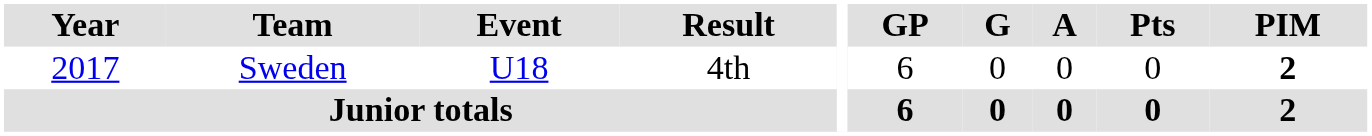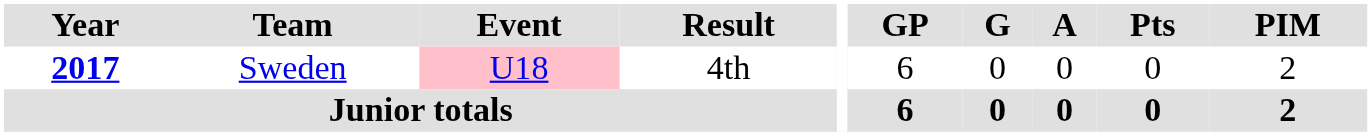(85, 67) normal -> (85, 67) bold
(519, 67) no background -> (519, 67) pink background
(1288, 67) bold -> (1288, 67) normal
